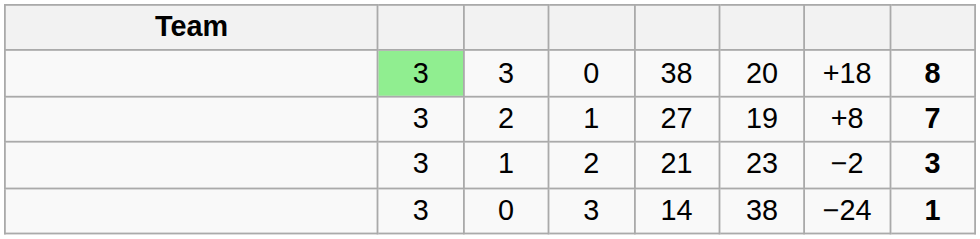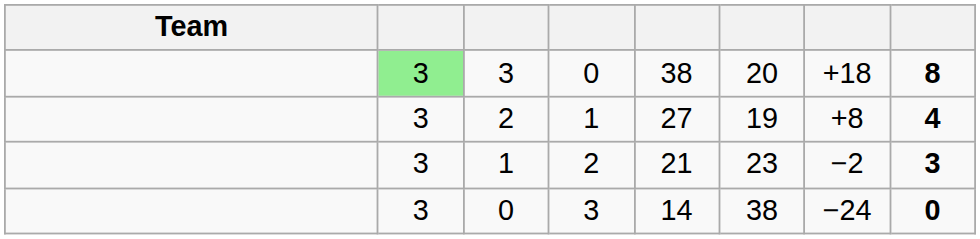(932, 118) 7 -> (932, 118) 4
(932, 210) 1 -> (932, 210) 0
